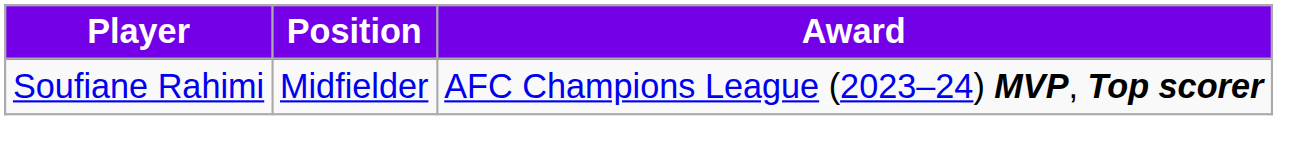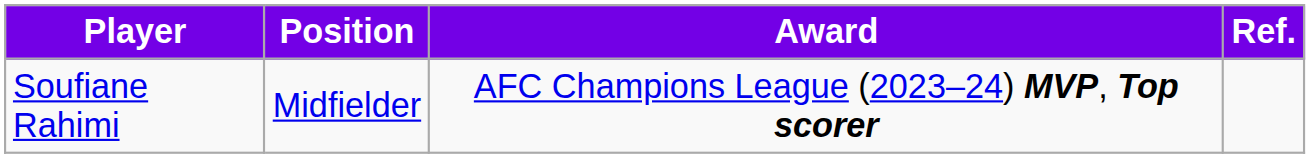+ column: (1264, 31)
